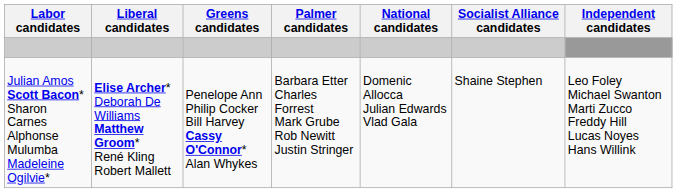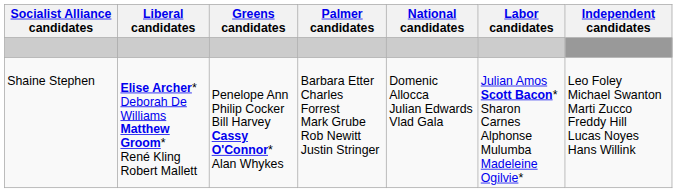columns swapped: (48, 21) <-> (508, 21)
